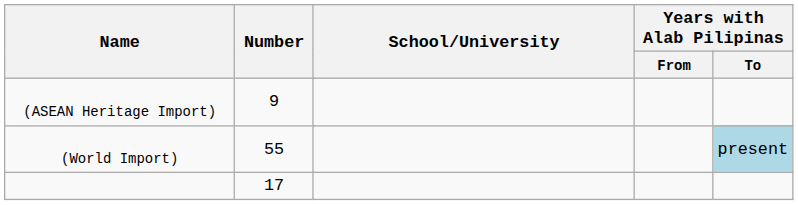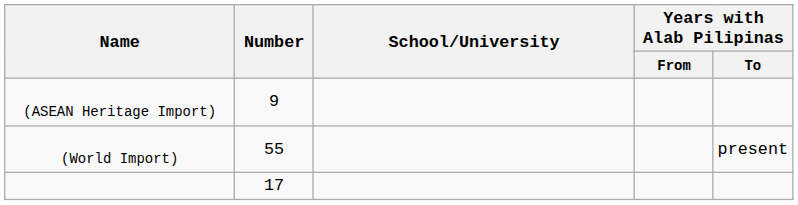(753, 149) lightblue background -> (753, 149) no background
